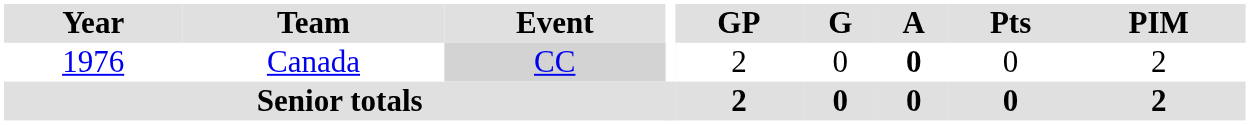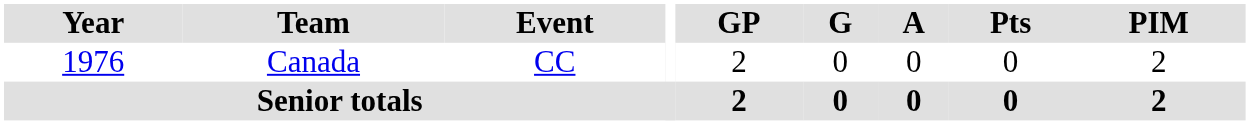(555, 61) lightgrey background -> (555, 61) no background
(914, 61) bold -> (914, 61) normal
